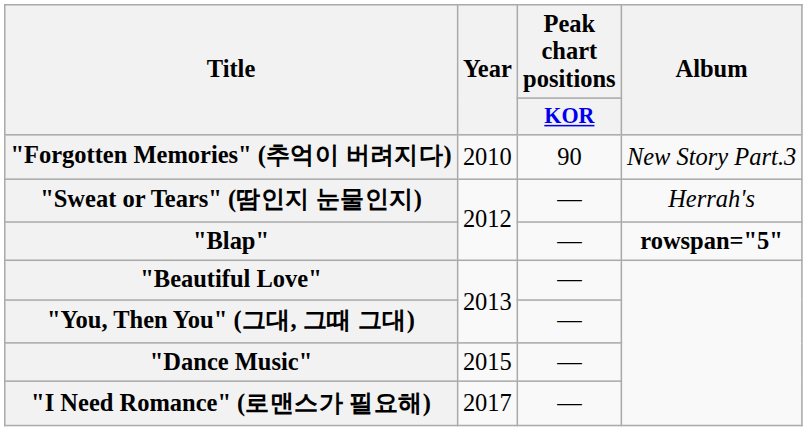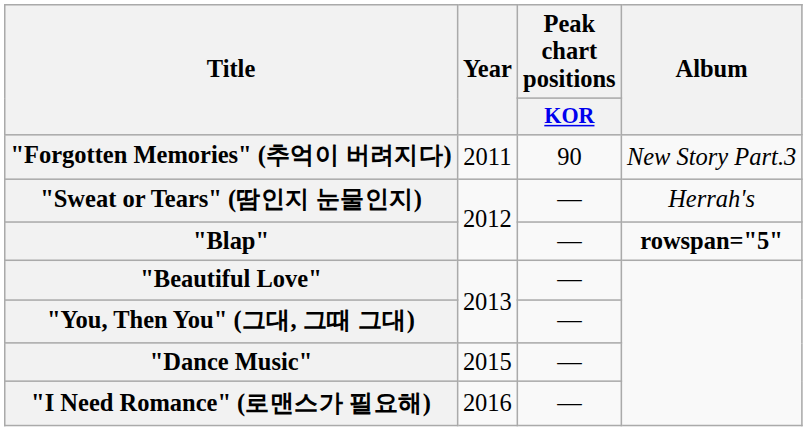(487, 156) 2010 -> (487, 156) 2011
(487, 403) 2017 -> (487, 403) 2016
